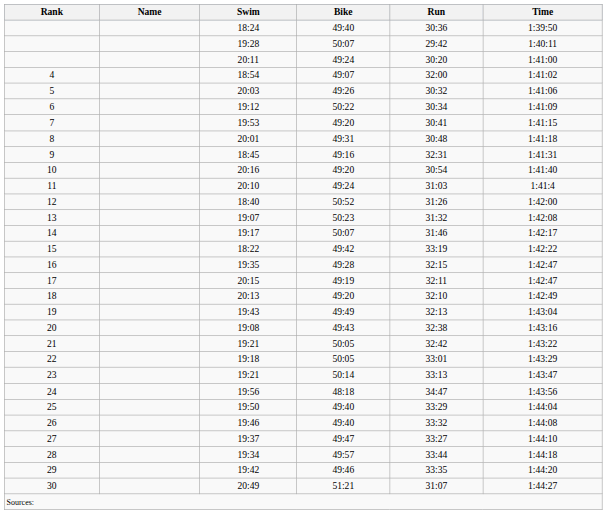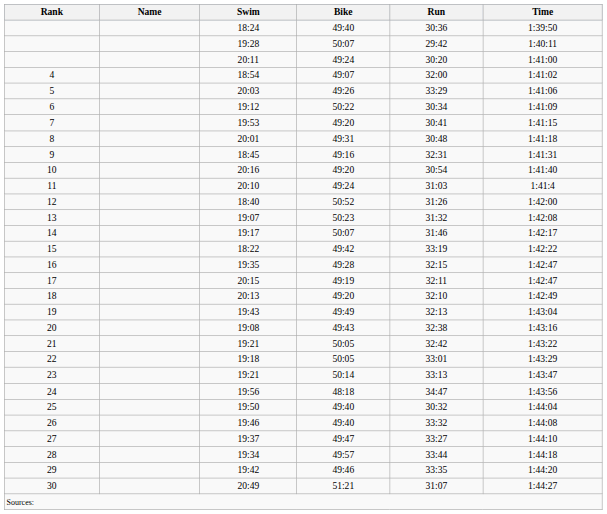(436, 91) 30:32 -> (436, 91) 33:29
(436, 407) 33:29 -> (436, 407) 30:32
